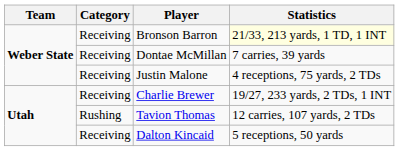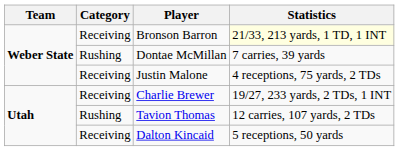(105, 55) Receiving -> (100, 55) Rushing
